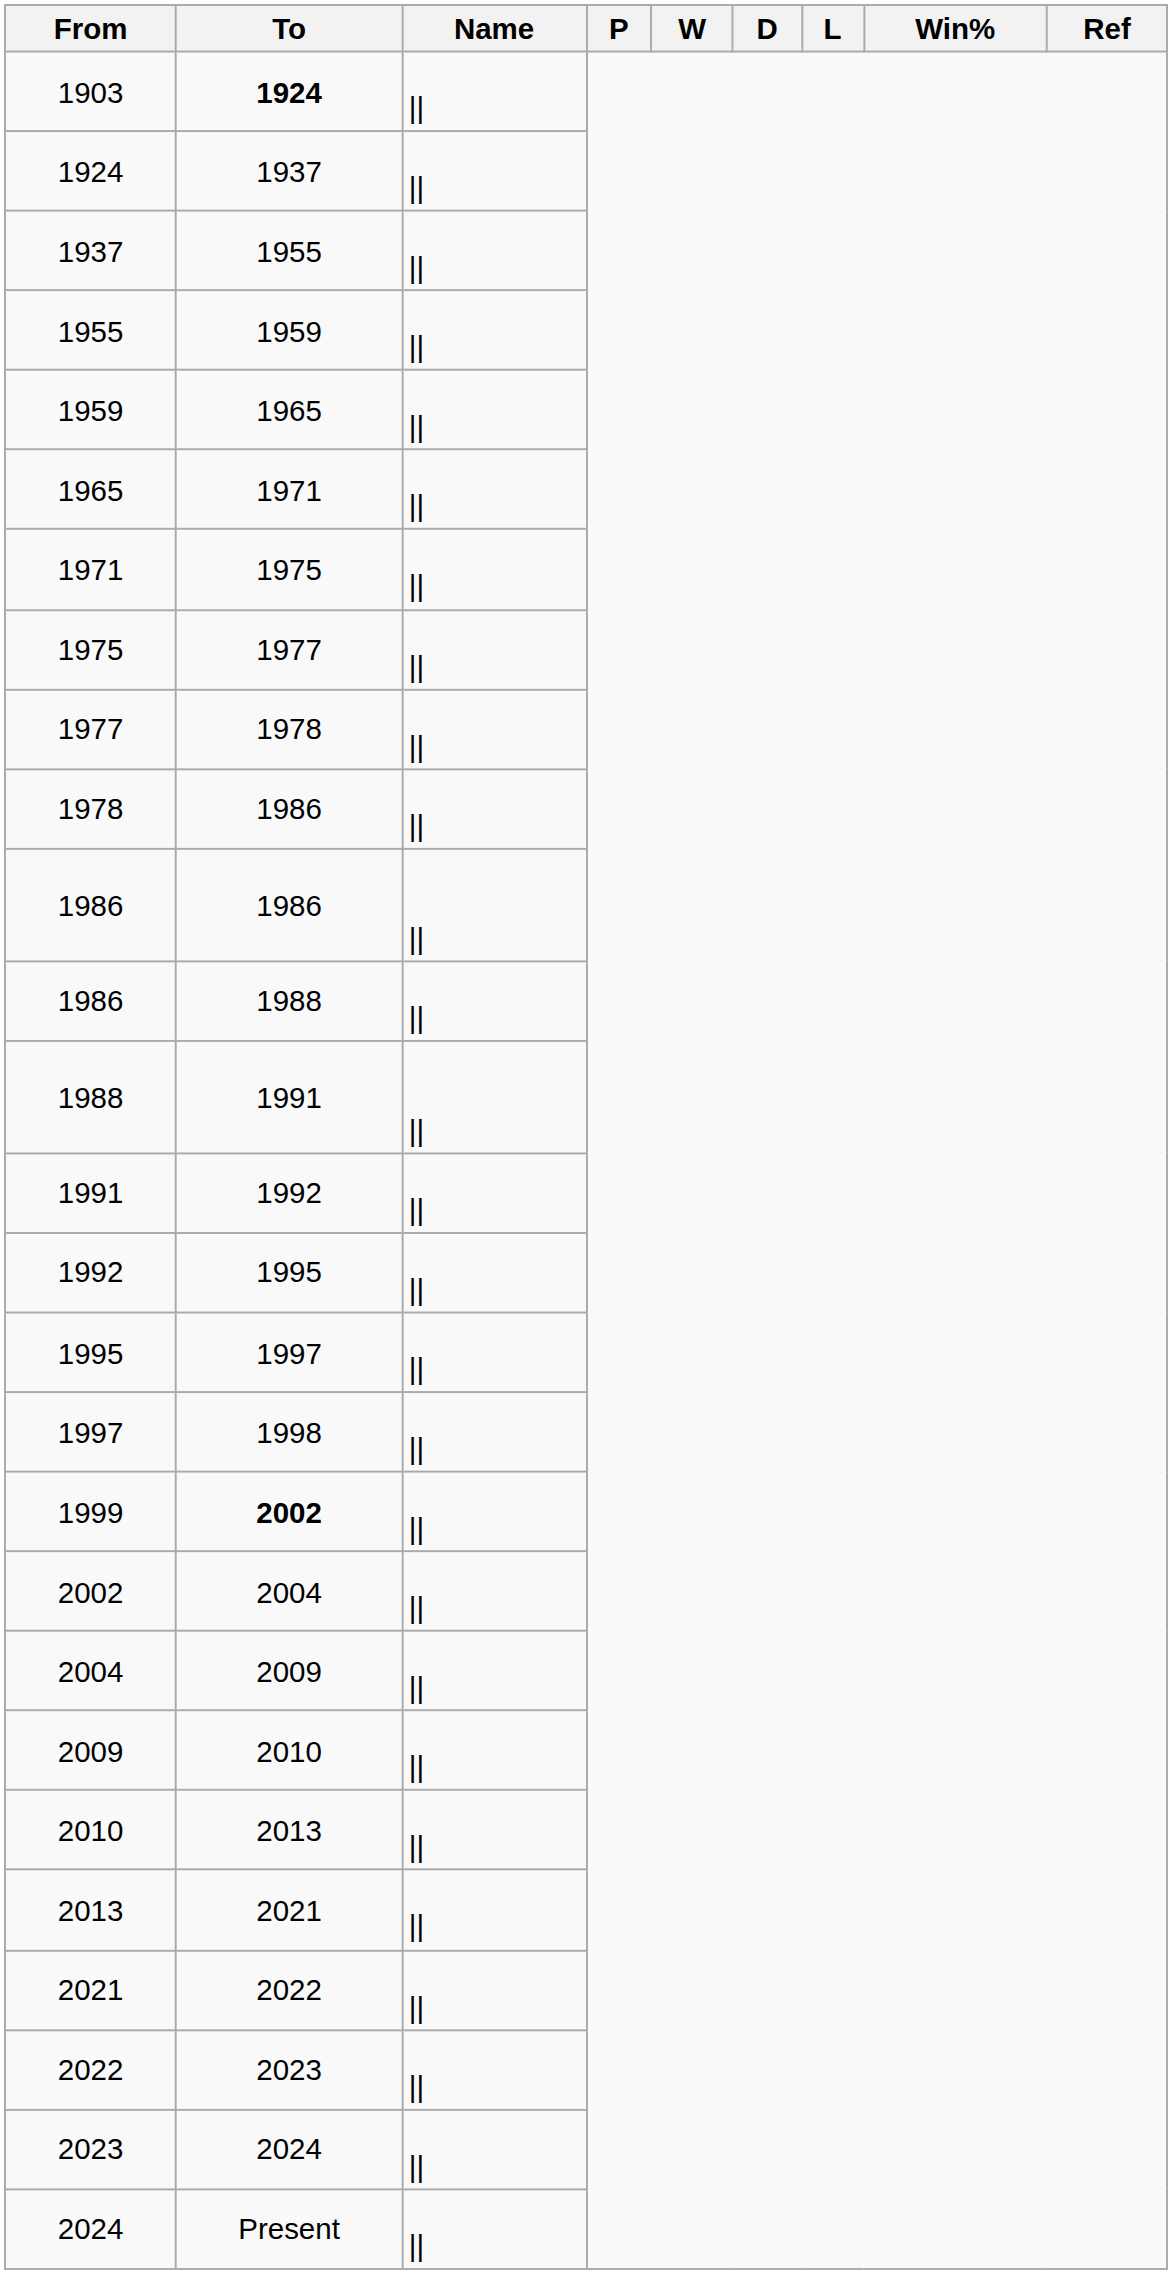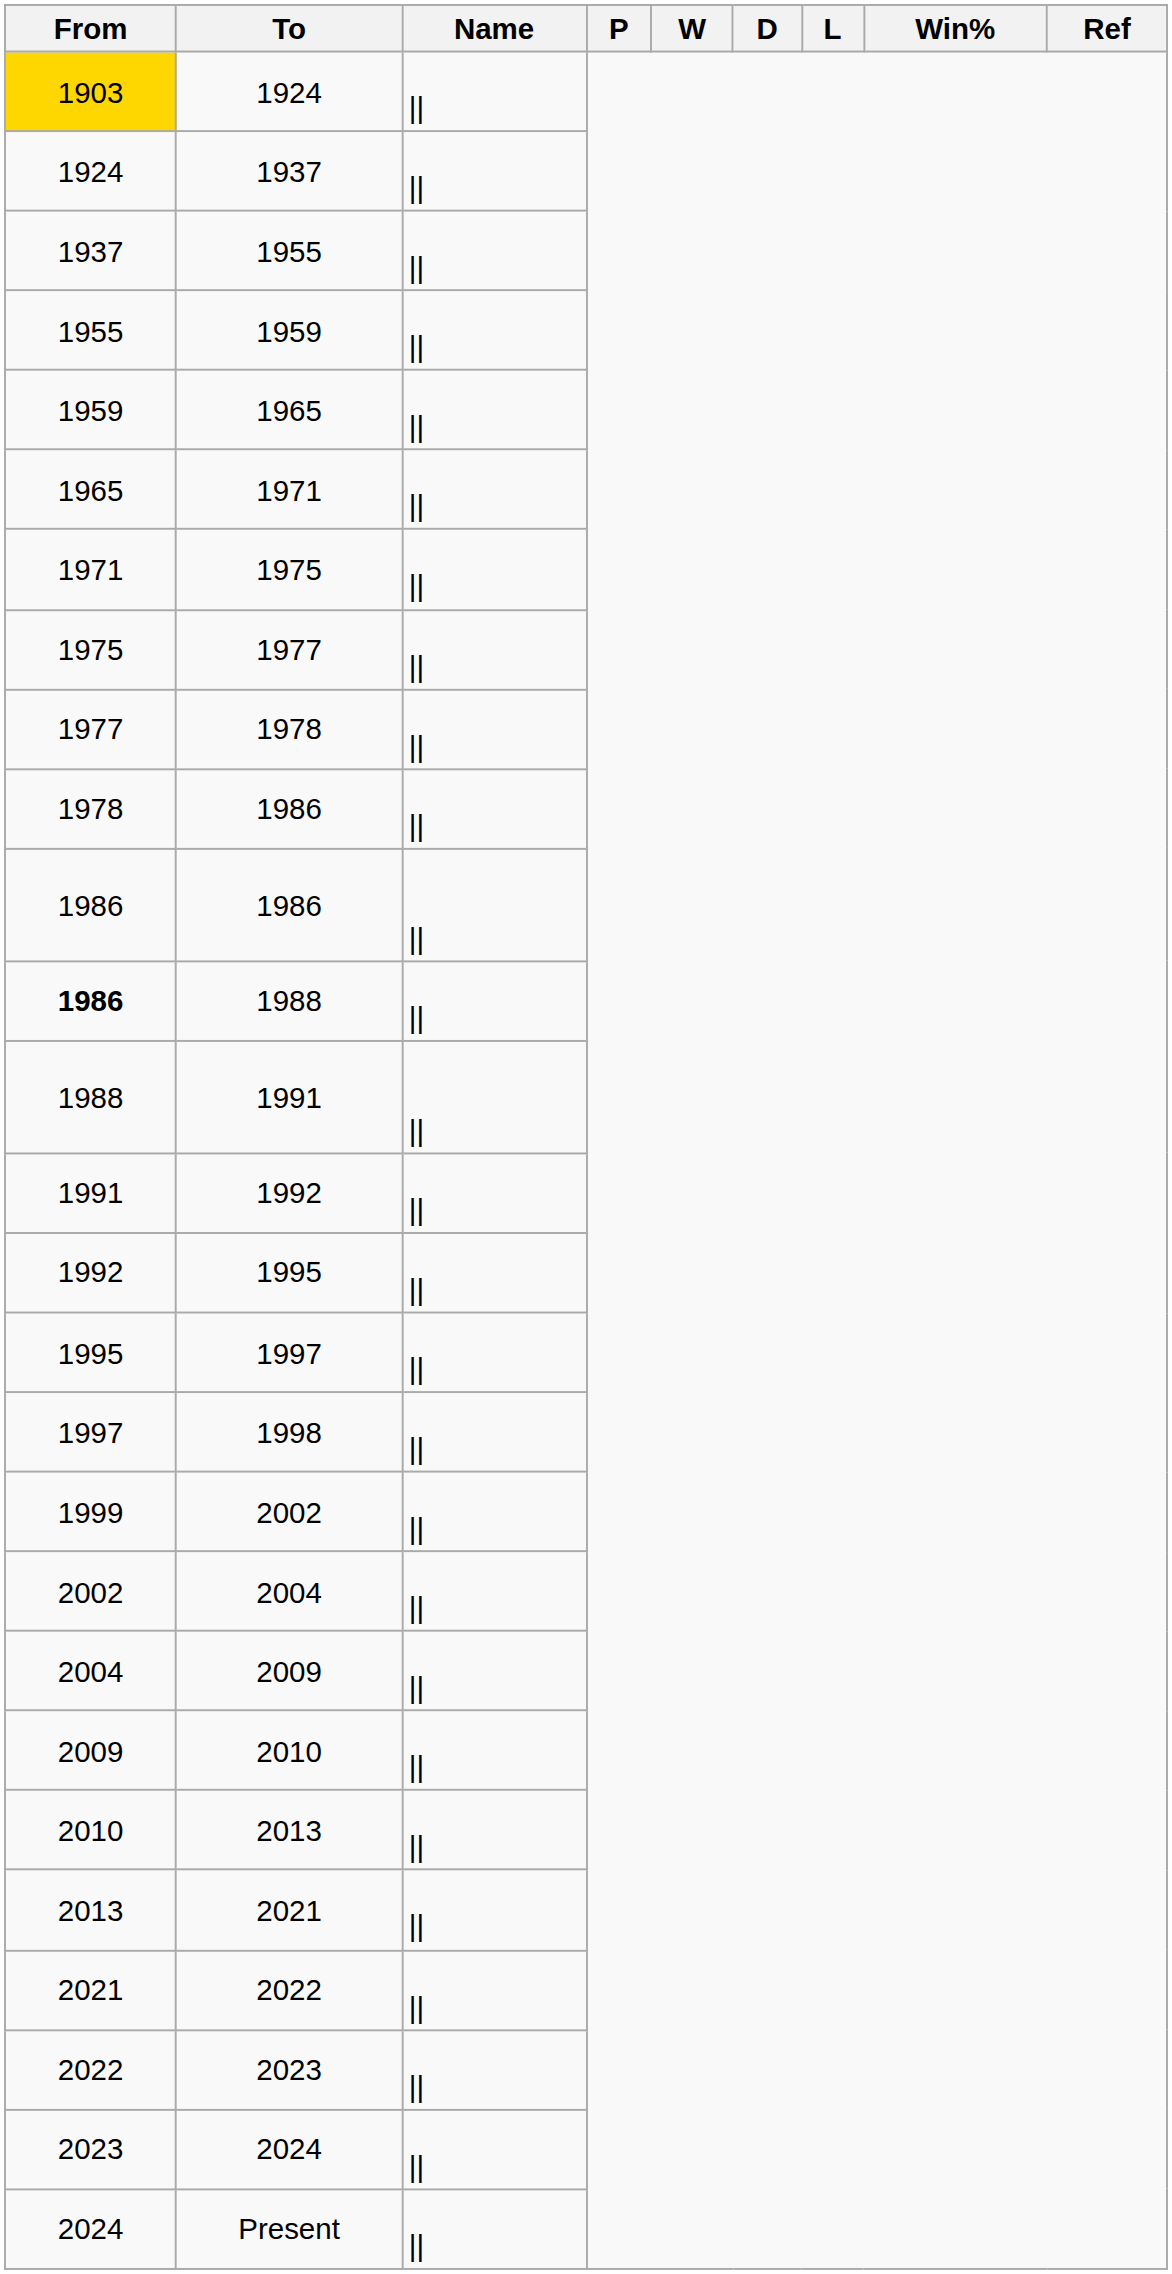(91, 92) no background -> (91, 92) gold background
(289, 92) bold -> (289, 92) normal
(91, 1001) normal -> (91, 1001) bold
(289, 1512) bold -> (289, 1512) normal
